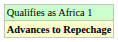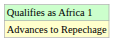(59, 29) bold -> (57, 29) normal
